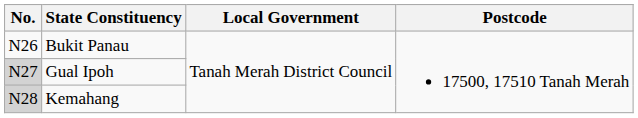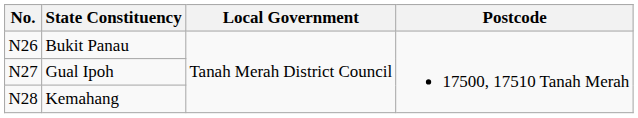(23, 71) lightgrey background -> (23, 71) no background
(23, 98) lightgrey background -> (23, 98) no background
